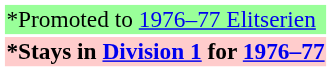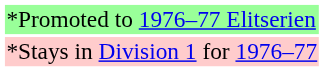(165, 51) bold -> (162, 51) normal
